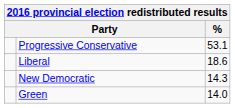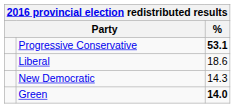(217, 45) normal -> (217, 45) bold
(217, 95) normal -> (217, 95) bold
